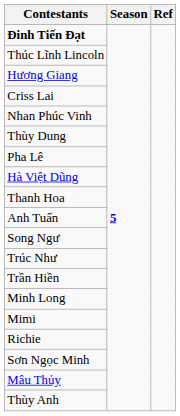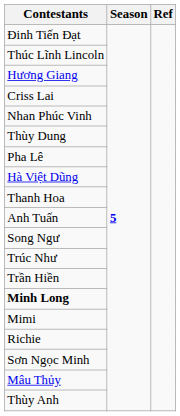(46, 34) bold -> (44, 34) normal
(36, 298) normal -> (38, 298) bold
